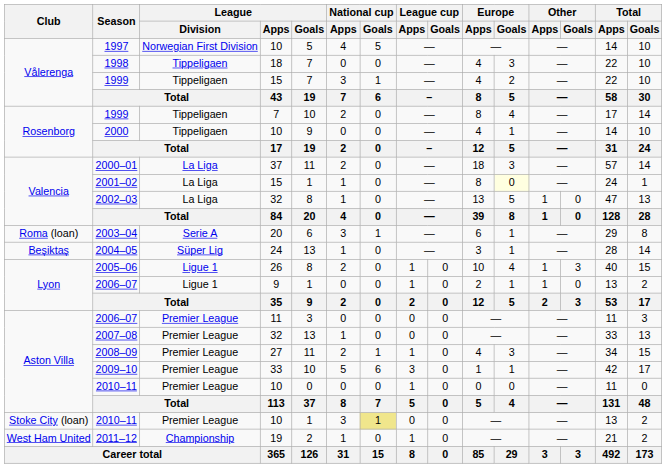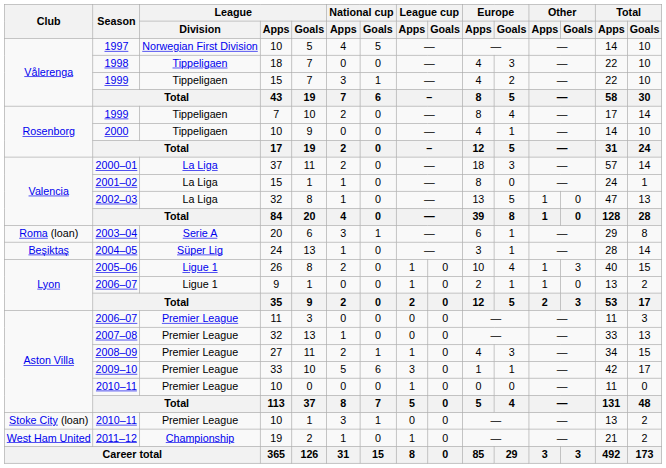(512, 183) lightyellow background -> (512, 183) no background
(378, 421) khaki background -> (378, 421) no background
